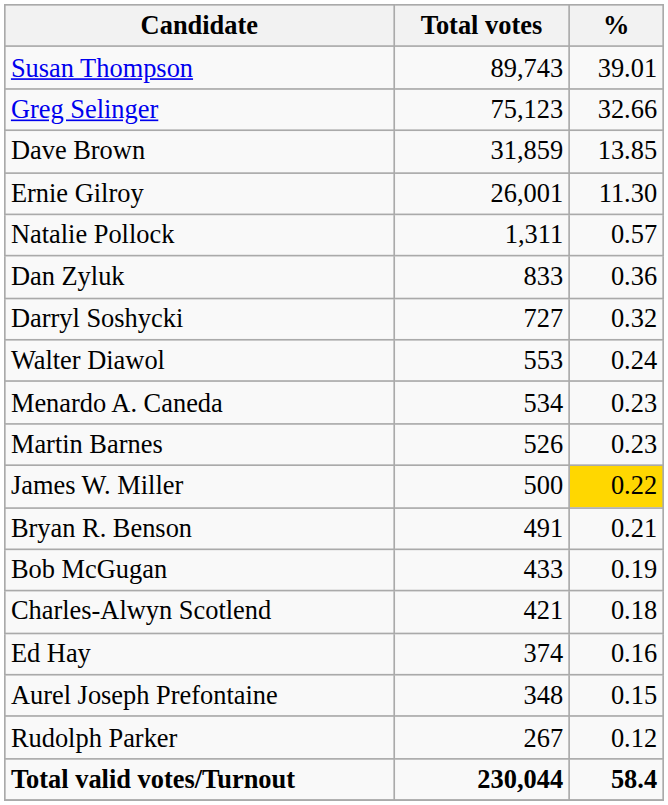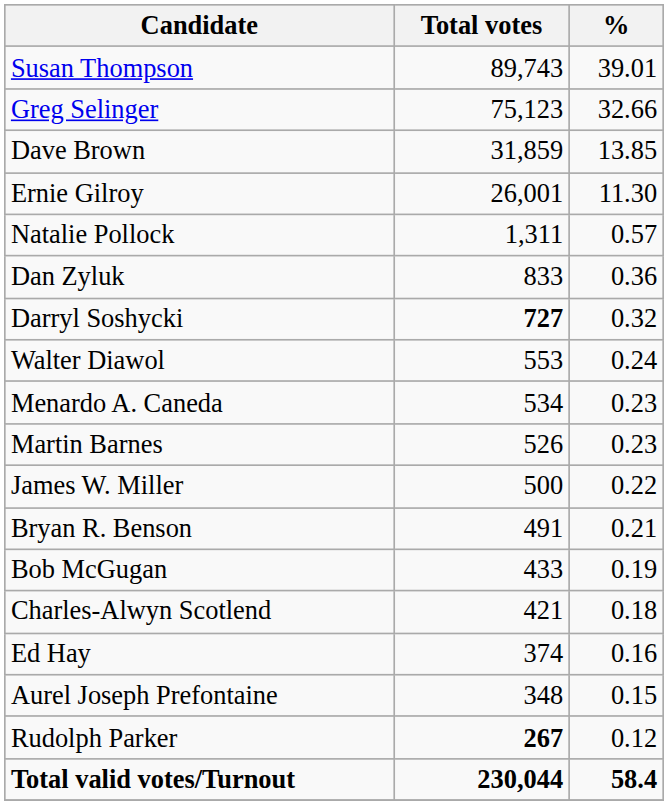(543, 318) normal -> (543, 318) bold
(634, 485) gold background -> (634, 485) no background
(543, 737) normal -> (543, 737) bold
